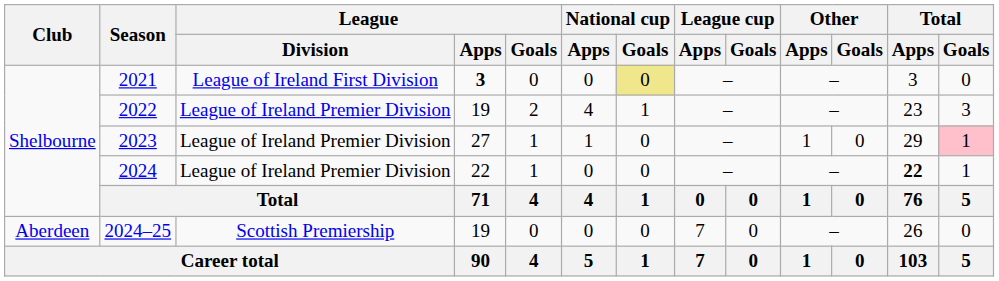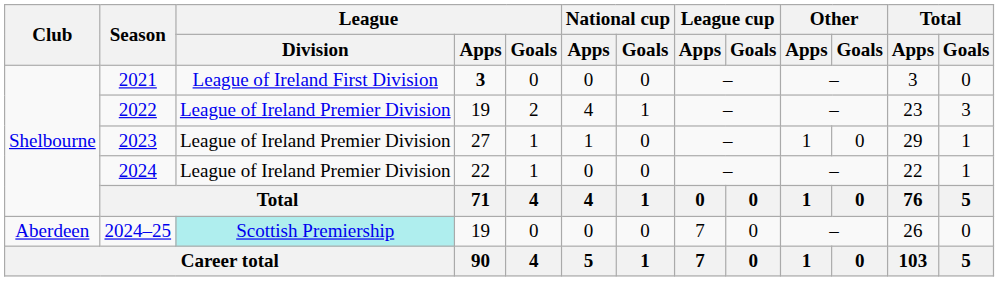(645, 79) khaki background -> (645, 79) no background
(966, 140) pink background -> (966, 140) no background
(913, 170) bold -> (913, 170) normal
(315, 230) no background -> (315, 230) paleturquoise background
